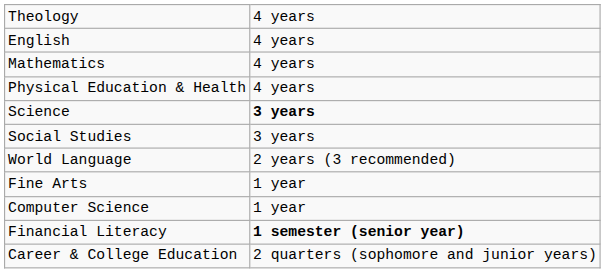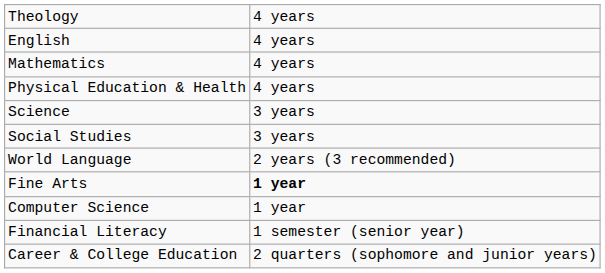(284, 112) bold -> (284, 112) normal
(280, 184) normal -> (280, 184) bold
(359, 232) bold -> (359, 232) normal
